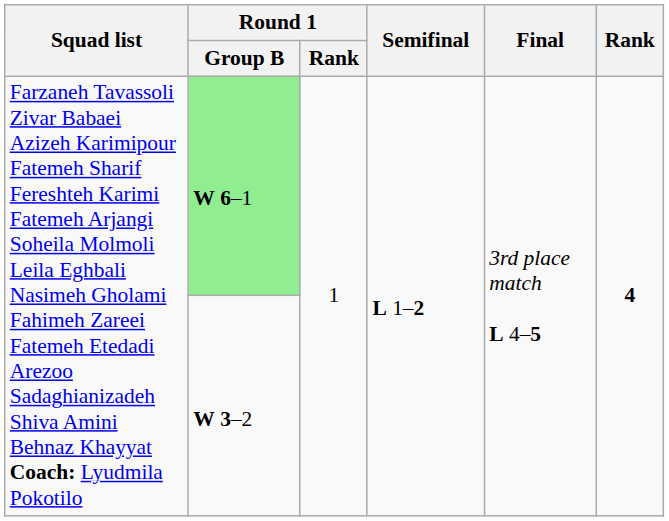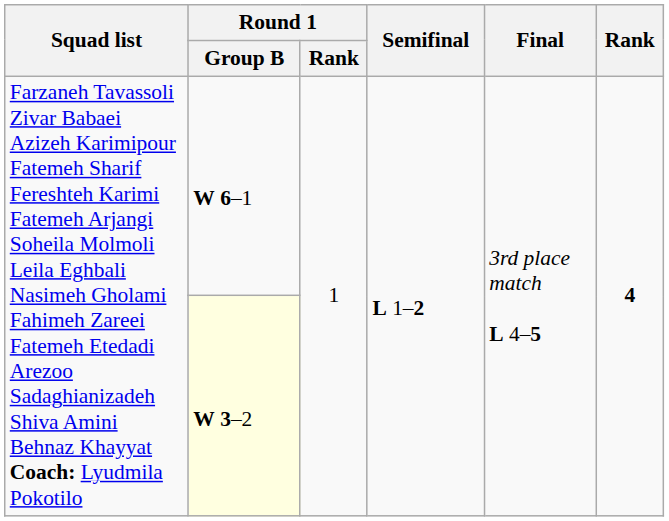(223, 198) lightgreen background -> (223, 198) no background
(223, 418) no background -> (223, 418) lightyellow background
